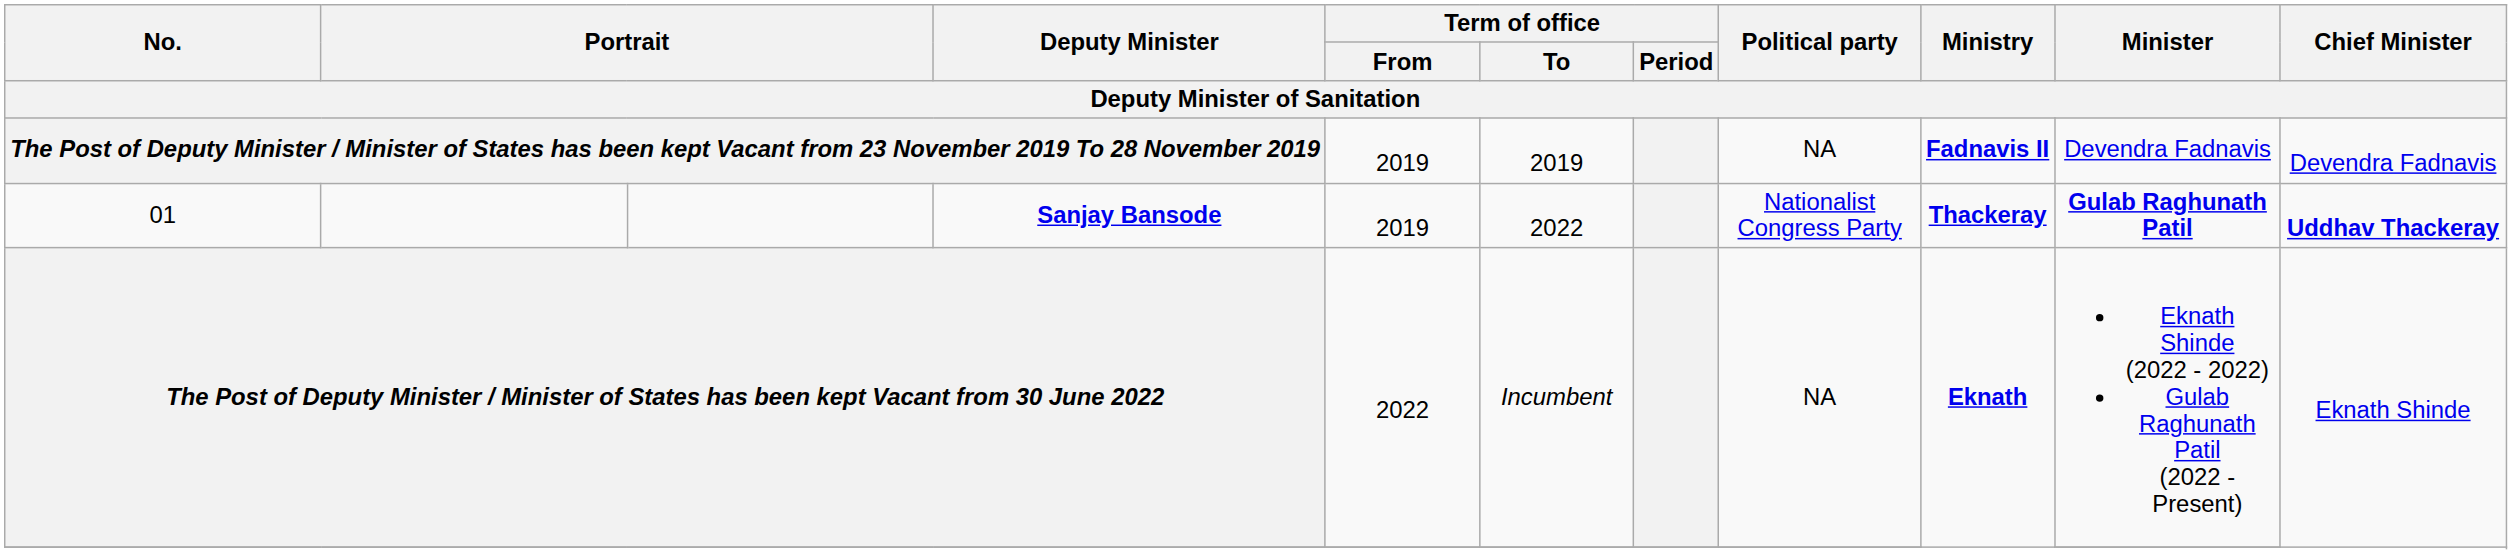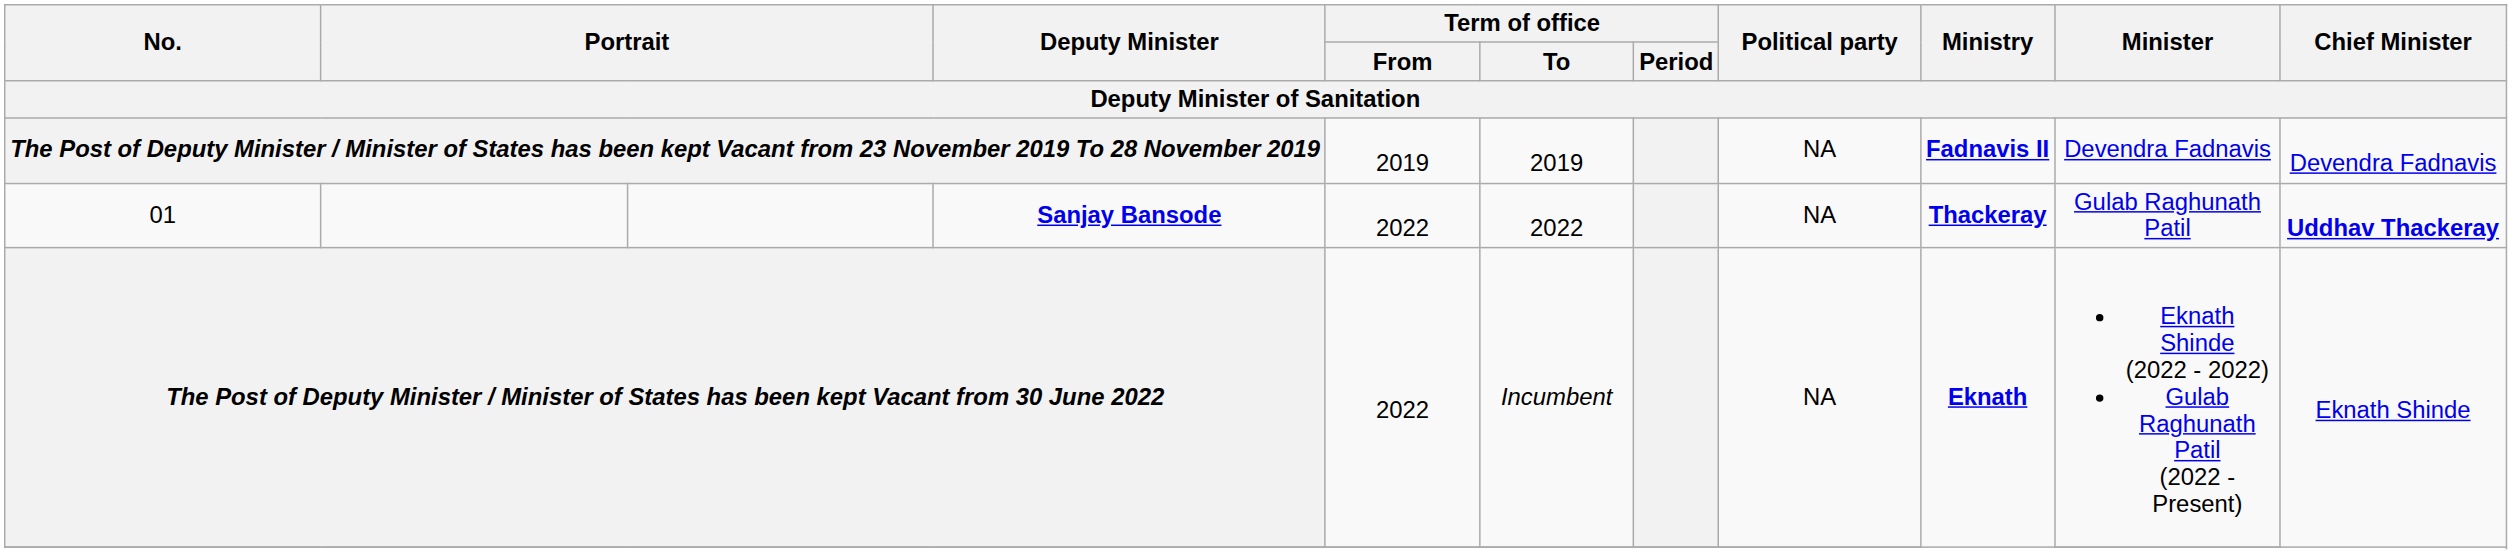(1403, 228) 2019 -> (1403, 228) 2022
(1820, 214) Nationalist Congress Party -> (1820, 214) NA
(2168, 214) bold -> (2168, 214) normal
